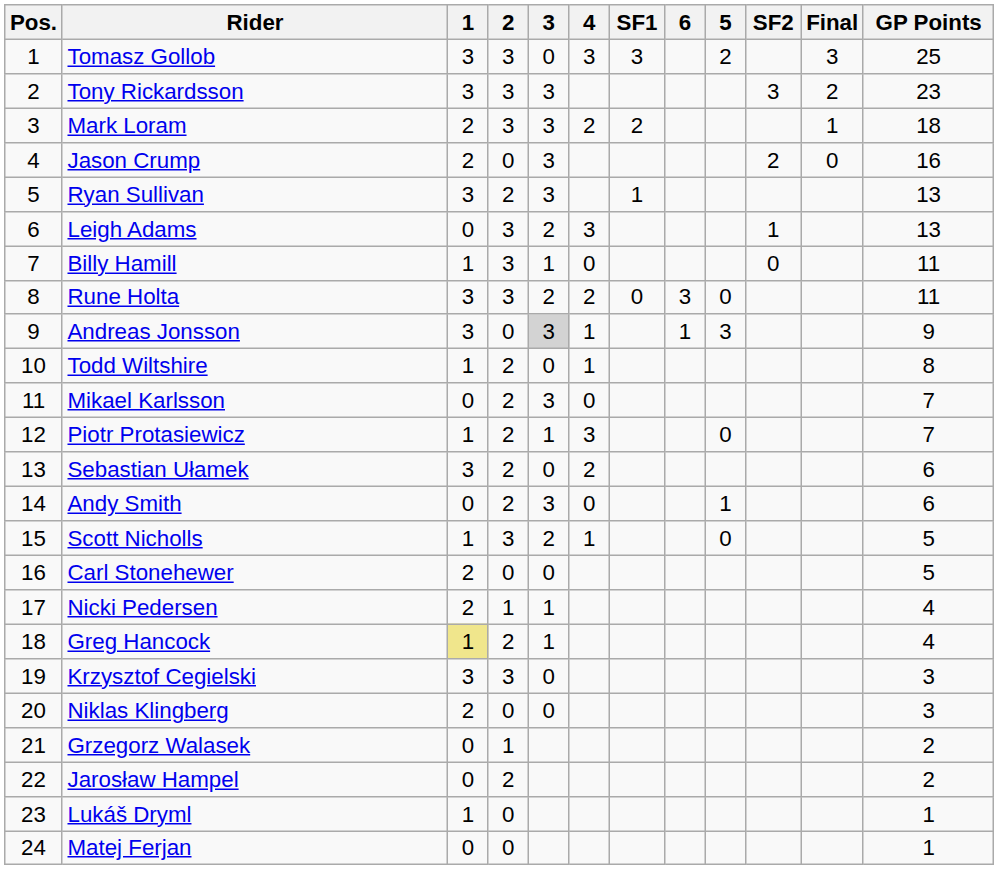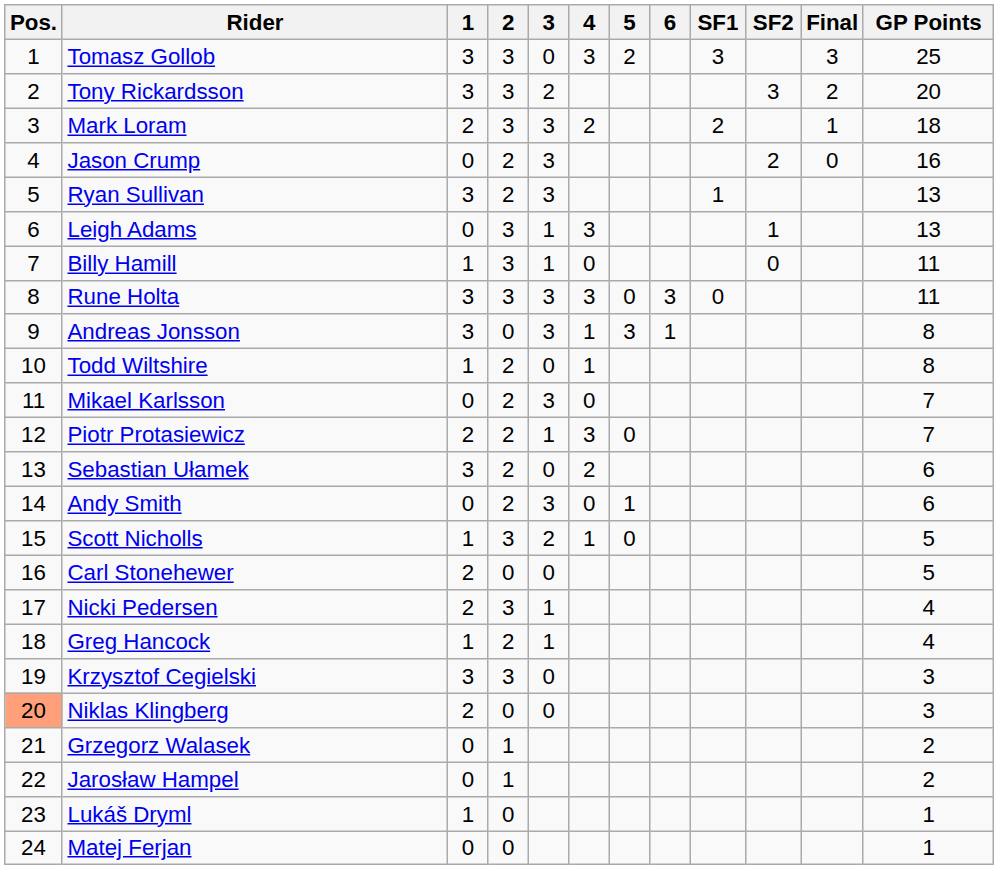columns swapped: (725, 22) <-> (637, 22)
(549, 91) 3 -> (549, 91) 2
(929, 91) 23 -> (929, 91) 20
(468, 159) 2 -> (468, 159) 0
(508, 159) 0 -> (508, 159) 2
(549, 228) 2 -> (549, 228) 1
(549, 297) 2 -> (549, 297) 3
(589, 297) 2 -> (589, 297) 3
(549, 331) lightgrey background -> (549, 331) no background
(929, 331) 9 -> (929, 331) 8
(468, 435) 1 -> (468, 435) 2
(508, 607) 1 -> (508, 607) 3
(468, 641) khaki background -> (468, 641) no background
(34, 710) no background -> (34, 710) lightsalmon background
(508, 779) 2 -> (508, 779) 1
